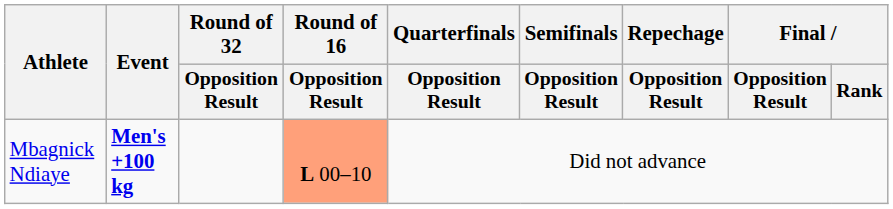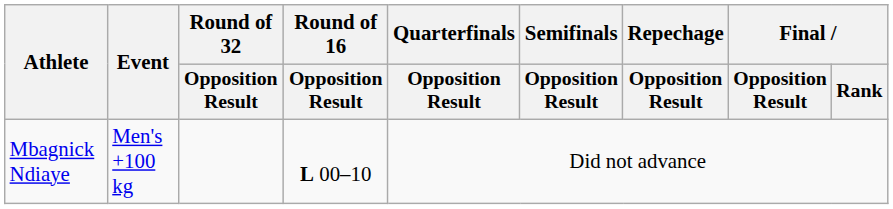(138, 161) bold -> (137, 161) normal
(336, 173) lightsalmon background -> (336, 173) no background
